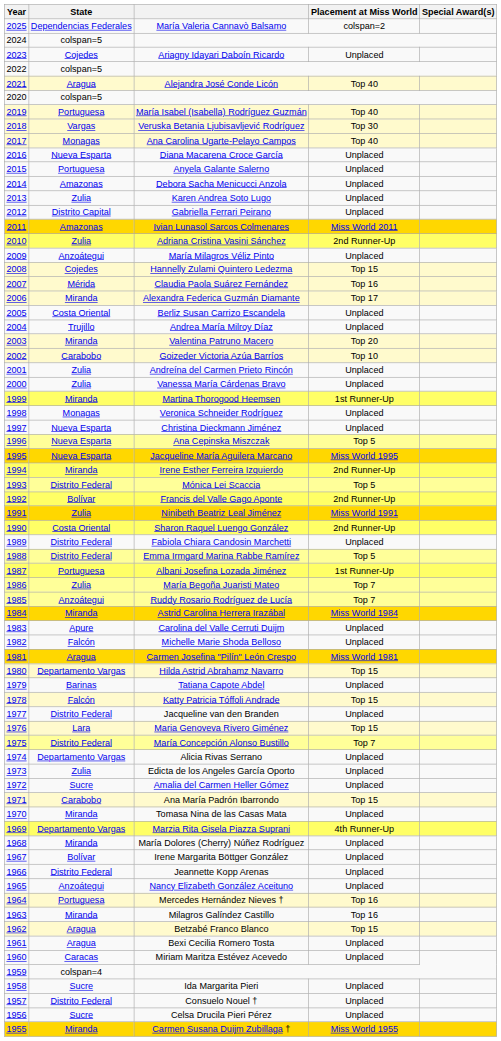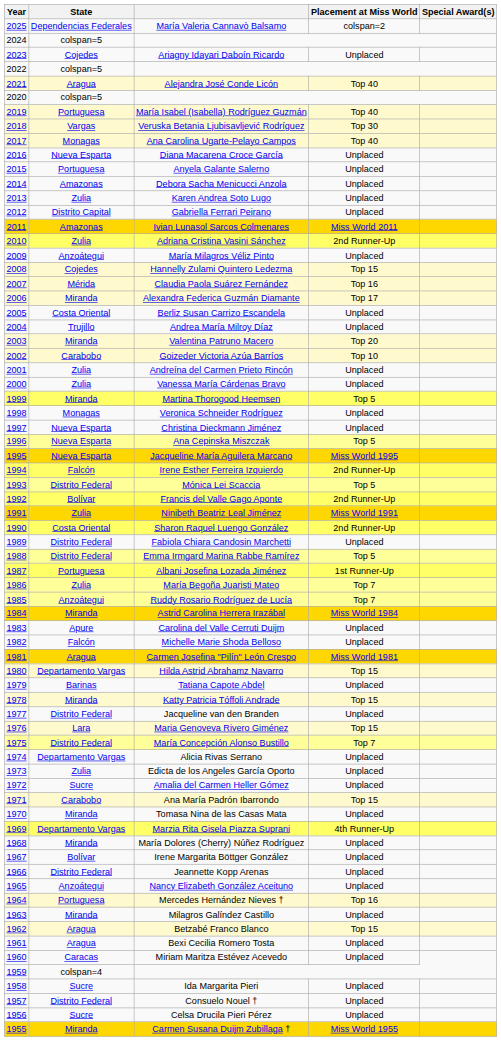(364, 399) 1st Runner-Up -> (364, 399) Top 5
(81, 471) Miranda -> (81, 471) Falcón
(81, 700) Falcón -> (81, 700) Miranda
(364, 915) Top 16 -> (364, 915) Unplaced
